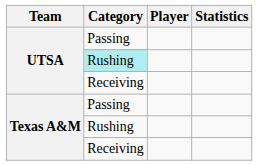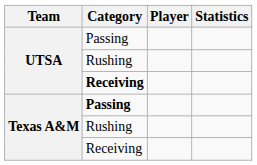(110, 60) paleturquoise background -> (109, 60) no background
(115, 82) normal -> (115, 82) bold
(109, 104) normal -> (108, 104) bold
